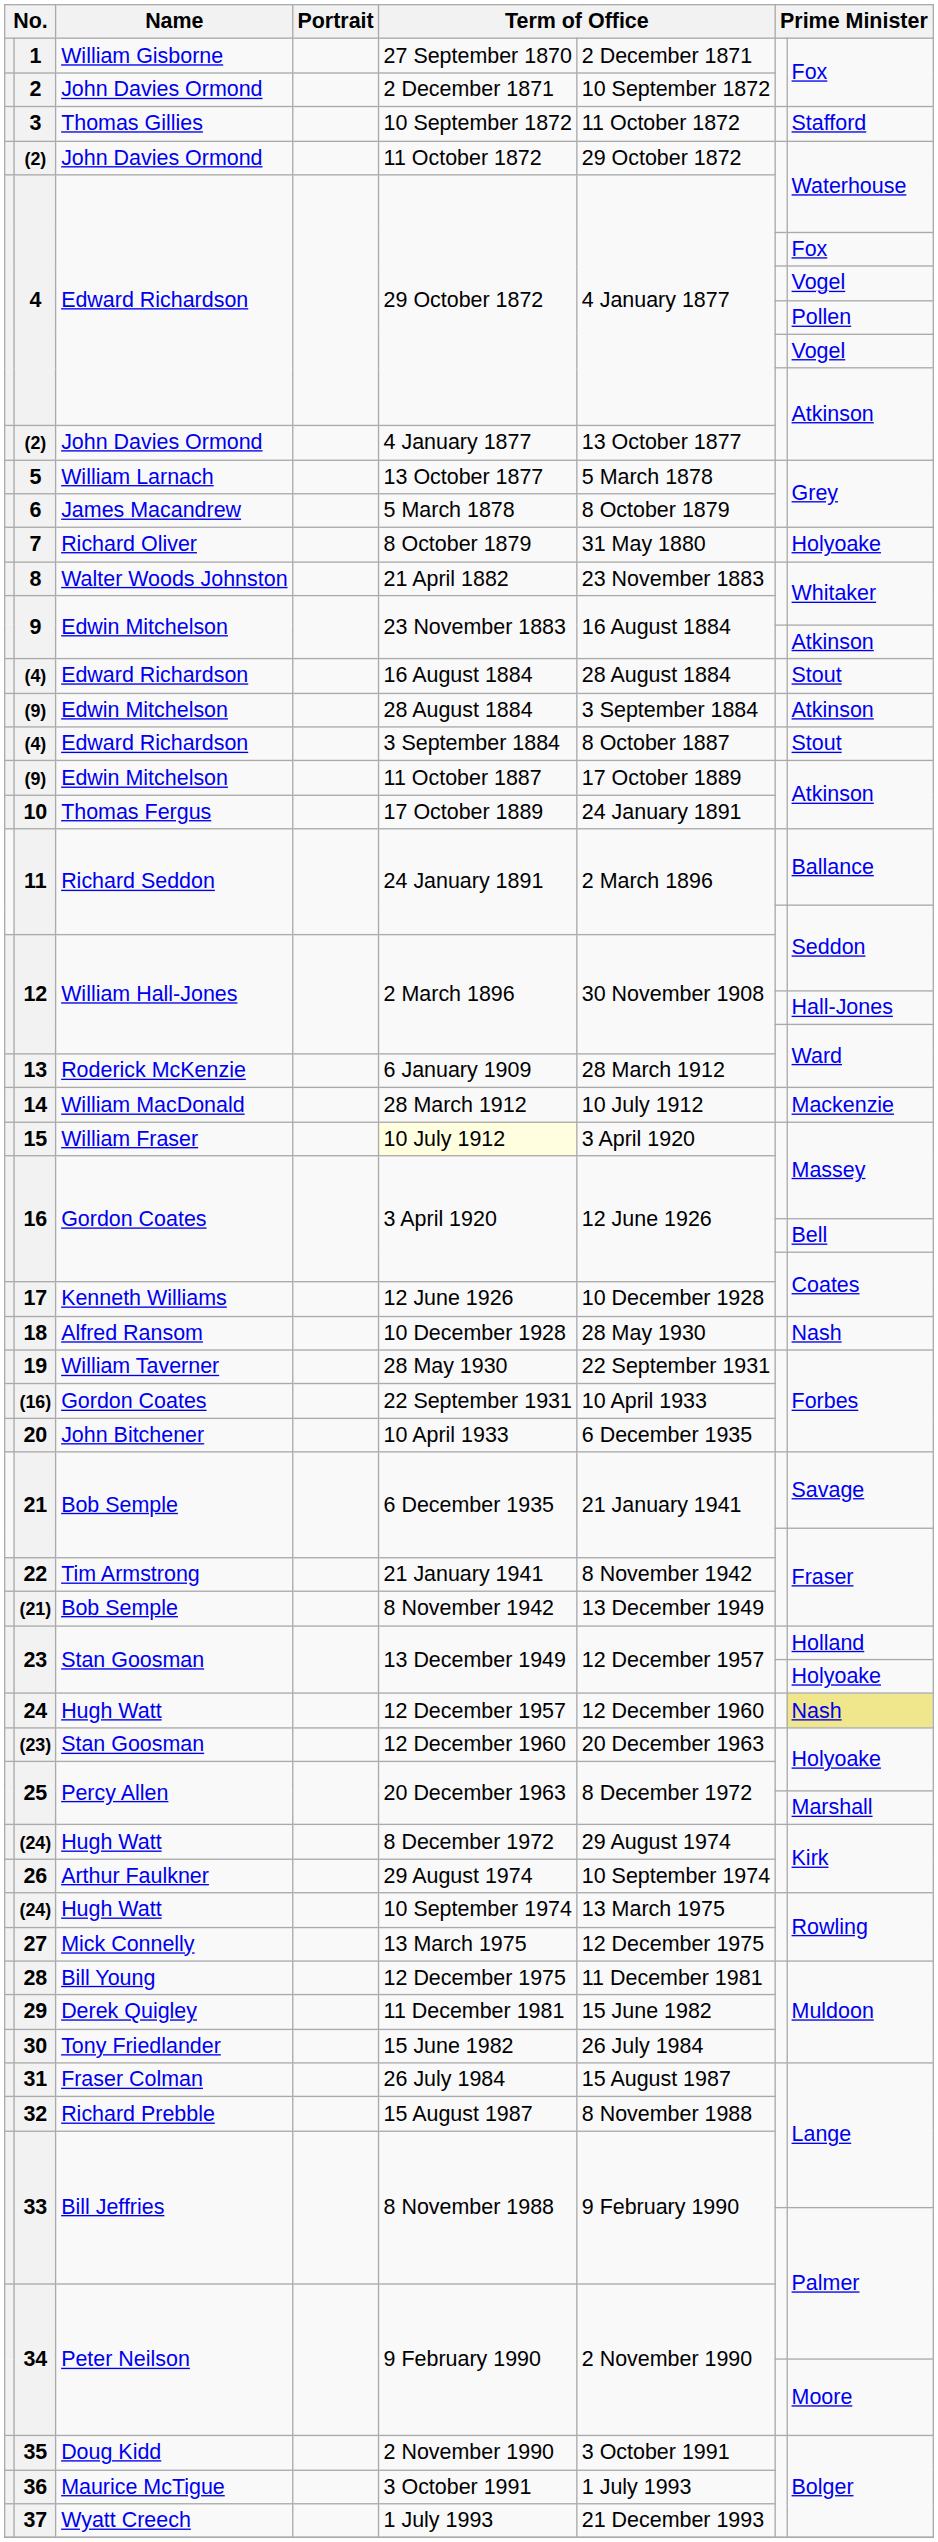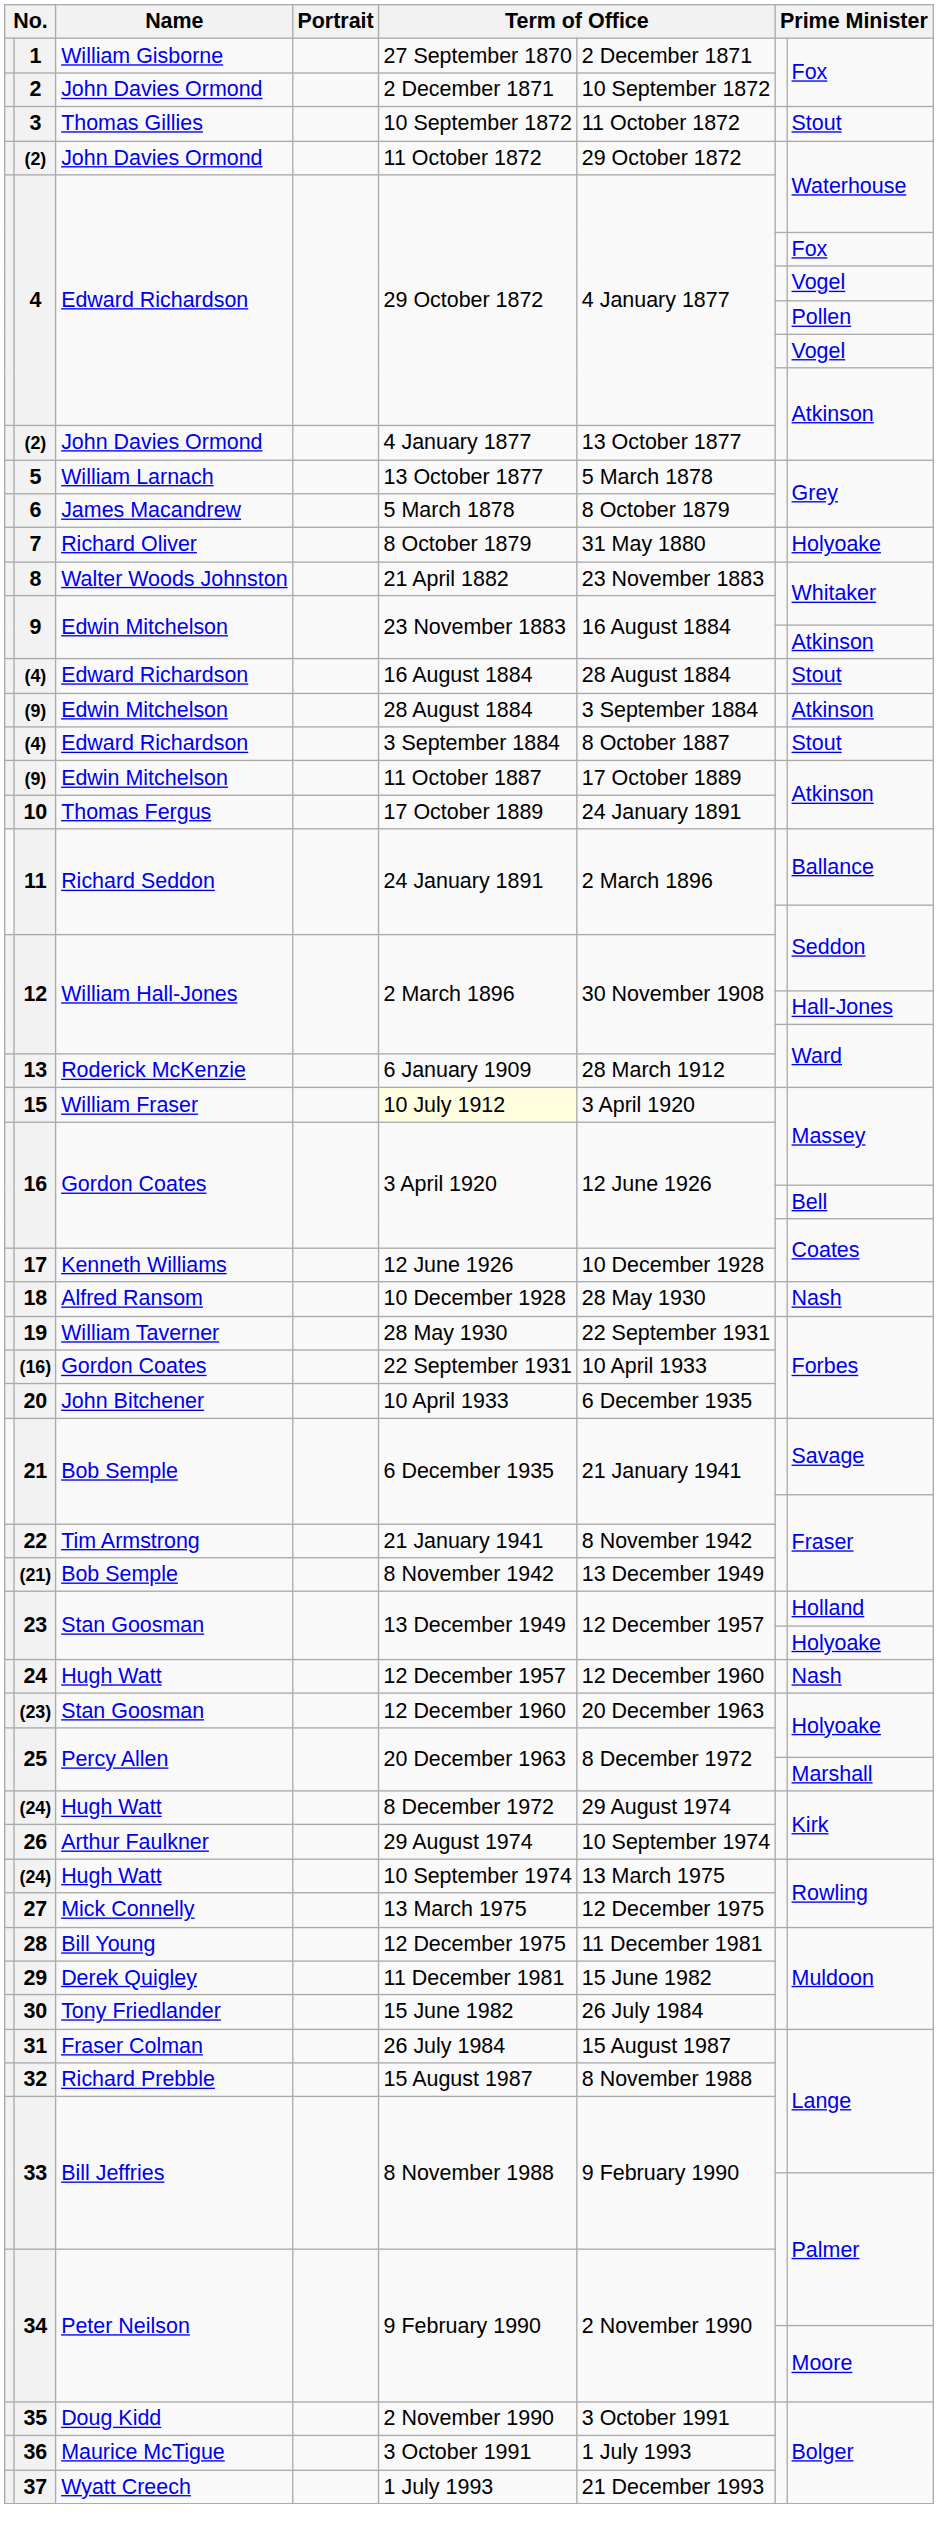(829, 123) Stafford -> (817, 123) Stout
- row: (35, 1104)
(817, 1710) khaki background -> (817, 1676) no background
